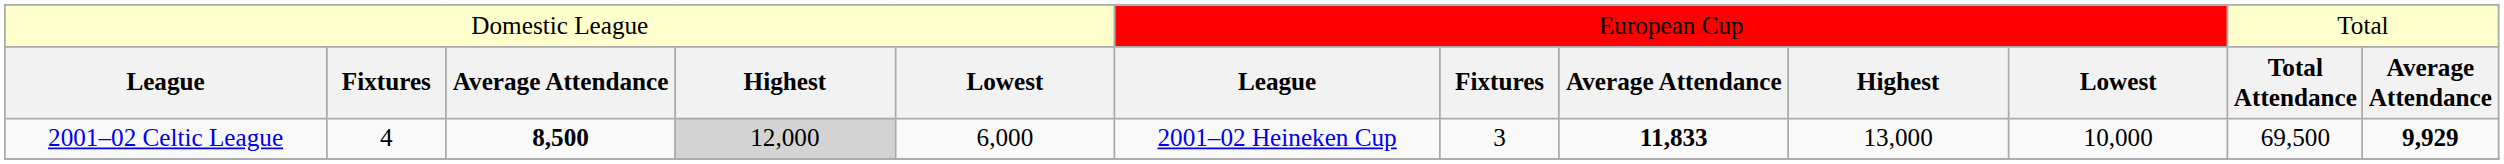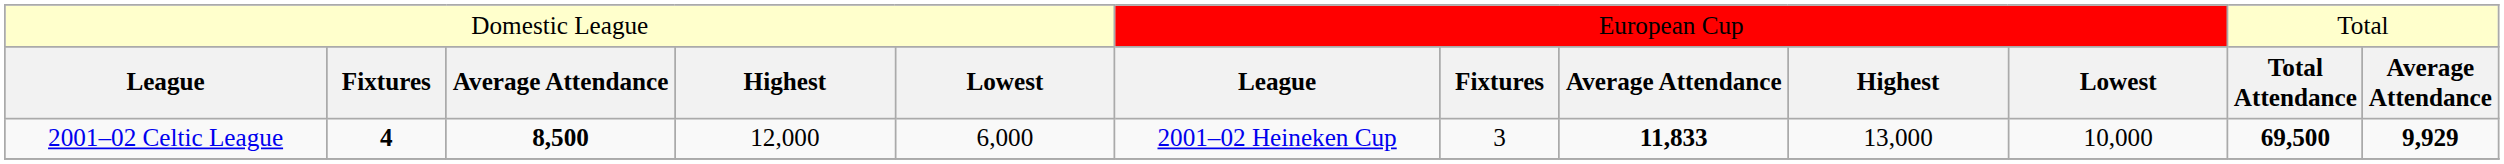(386, 138) normal -> (386, 138) bold
(785, 138) lightgrey background -> (785, 138) no background
(2295, 138) normal -> (2295, 138) bold
